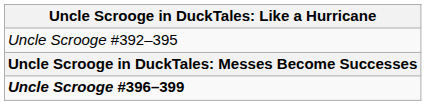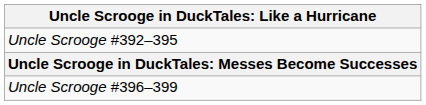(96, 87) bold -> (93, 87) normal
